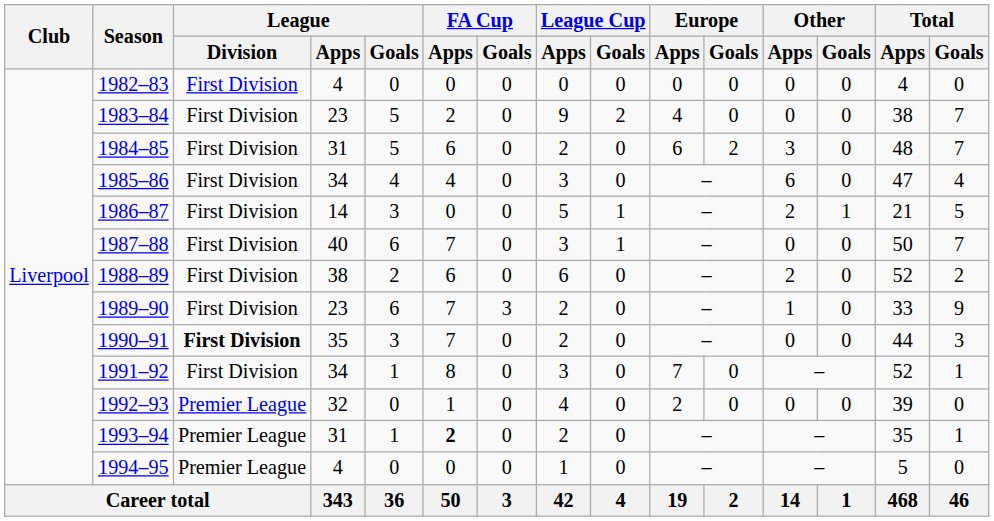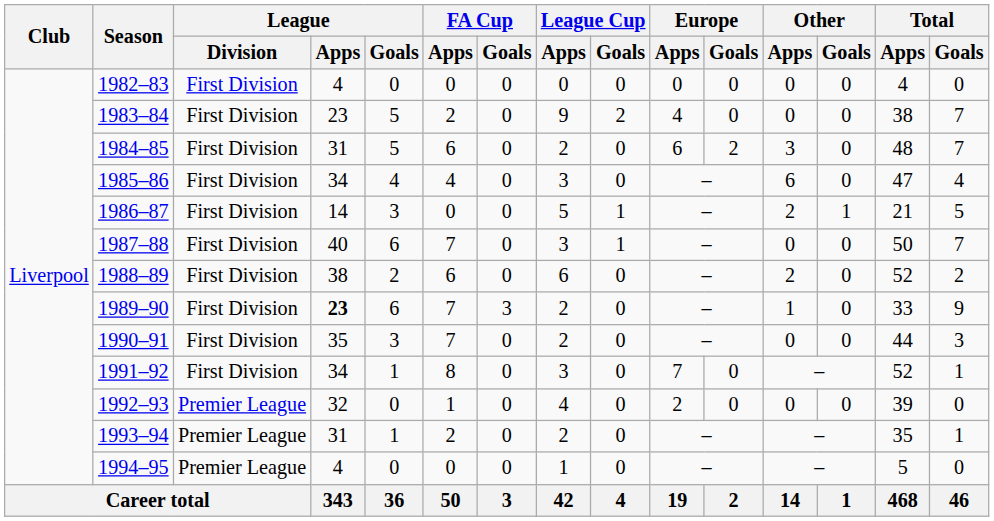(338, 308) normal -> (338, 308) bold
(242, 340) bold -> (242, 340) normal
(451, 436) bold -> (451, 436) normal
